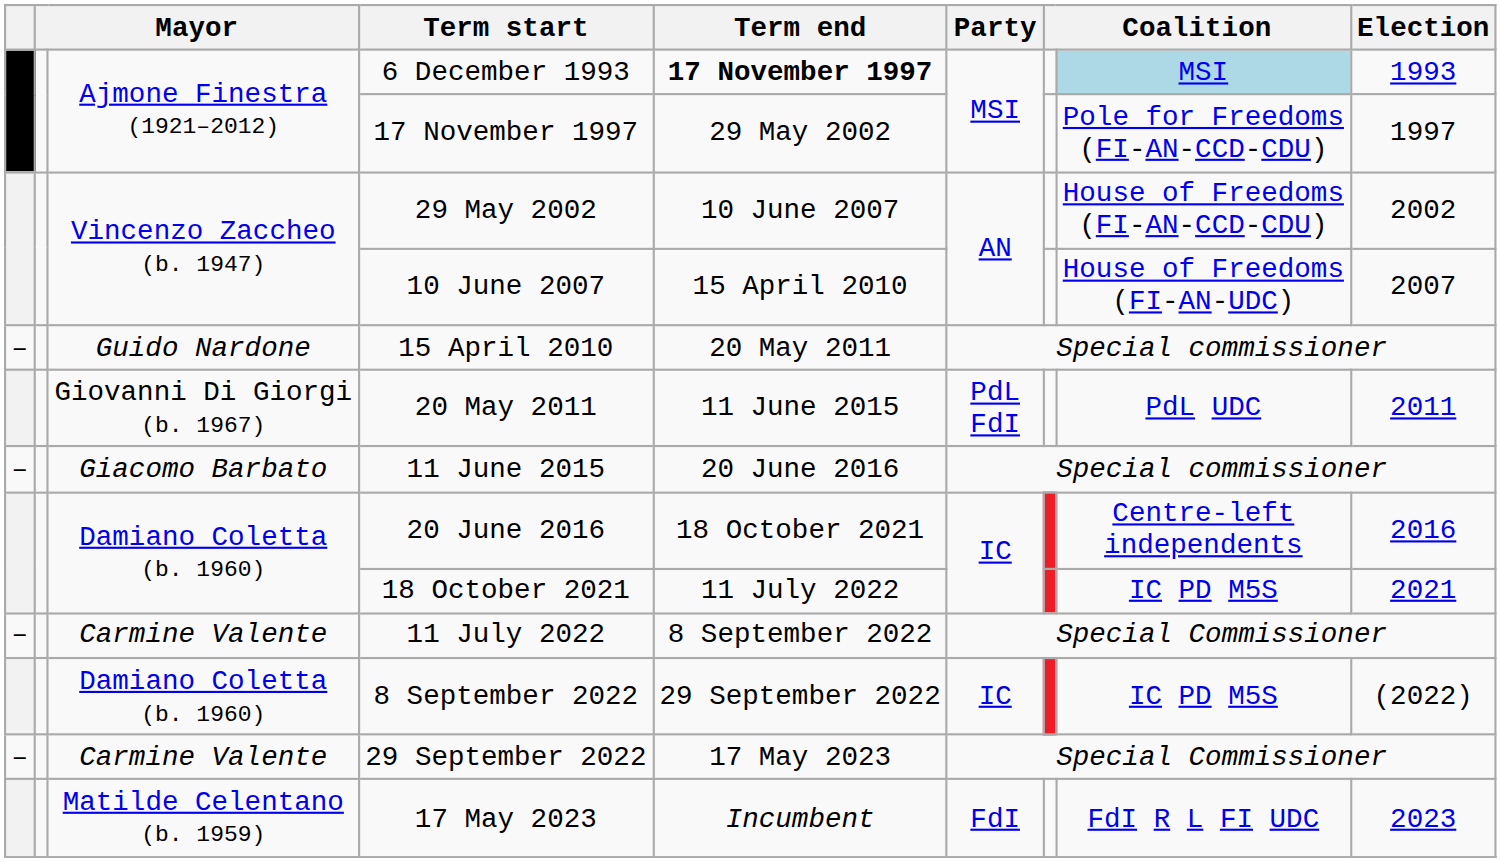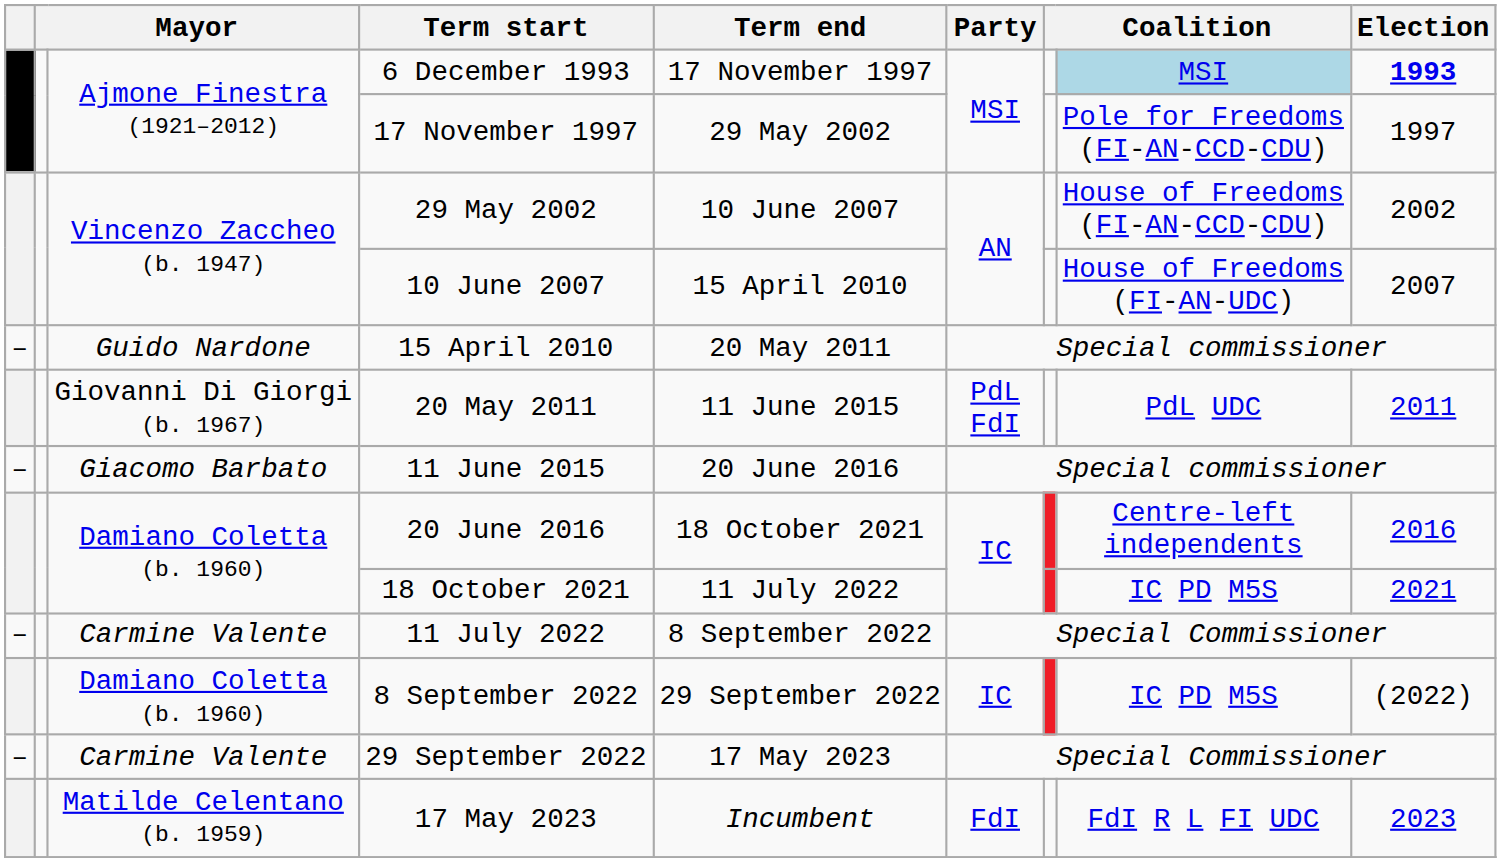(800, 72) bold -> (800, 72) normal
(1423, 72) normal -> (1423, 72) bold
